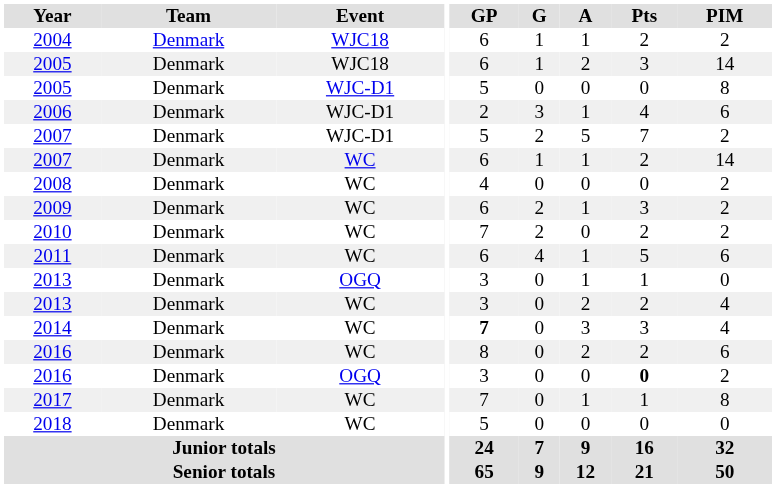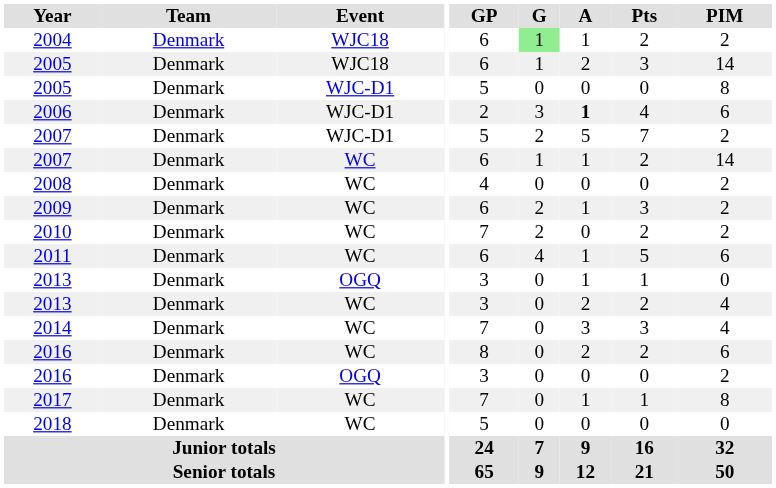(539, 39) no background -> (539, 39) lightgreen background
(585, 111) normal -> (585, 111) bold
(484, 327) bold -> (484, 327) normal
(644, 375) bold -> (644, 375) normal
